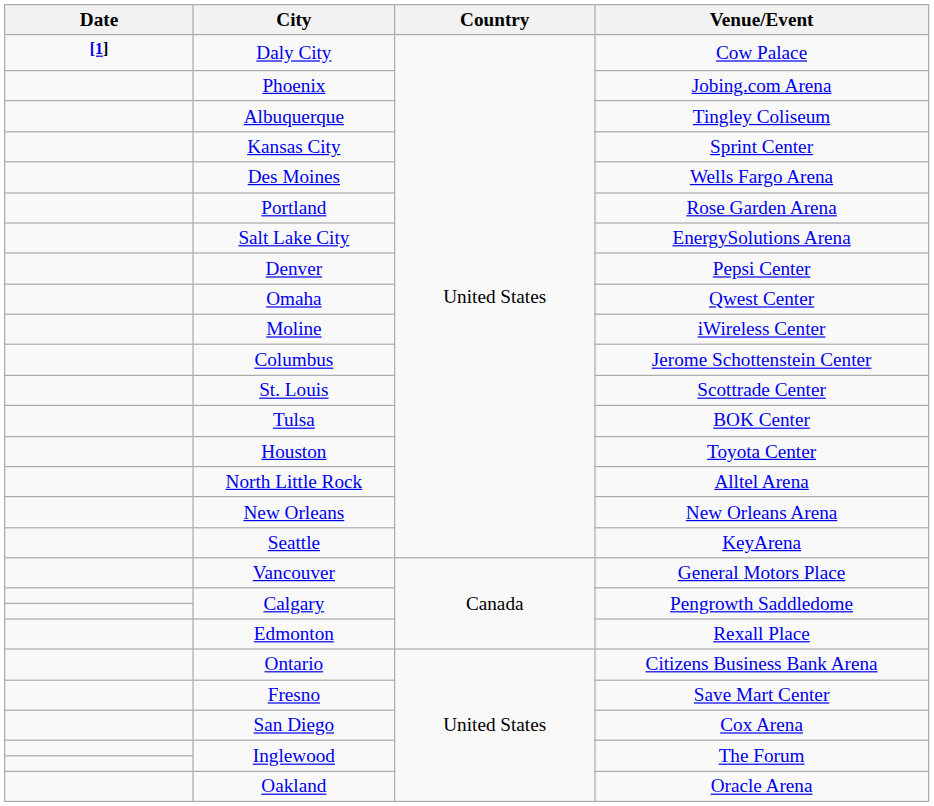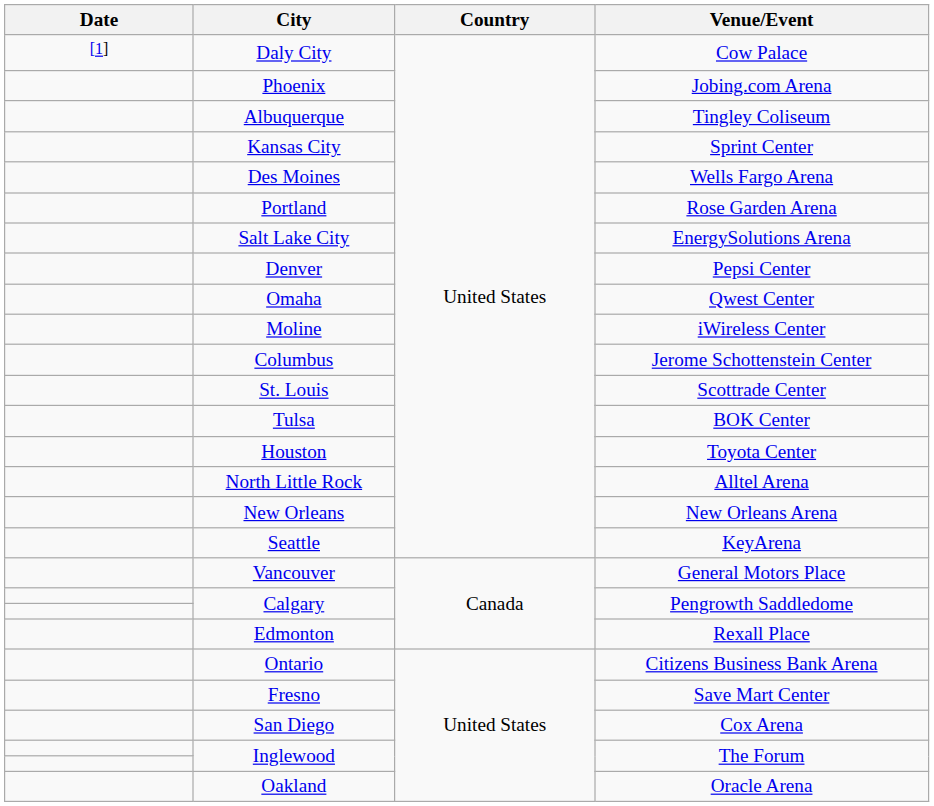(99, 52) bold -> (99, 48) normal
